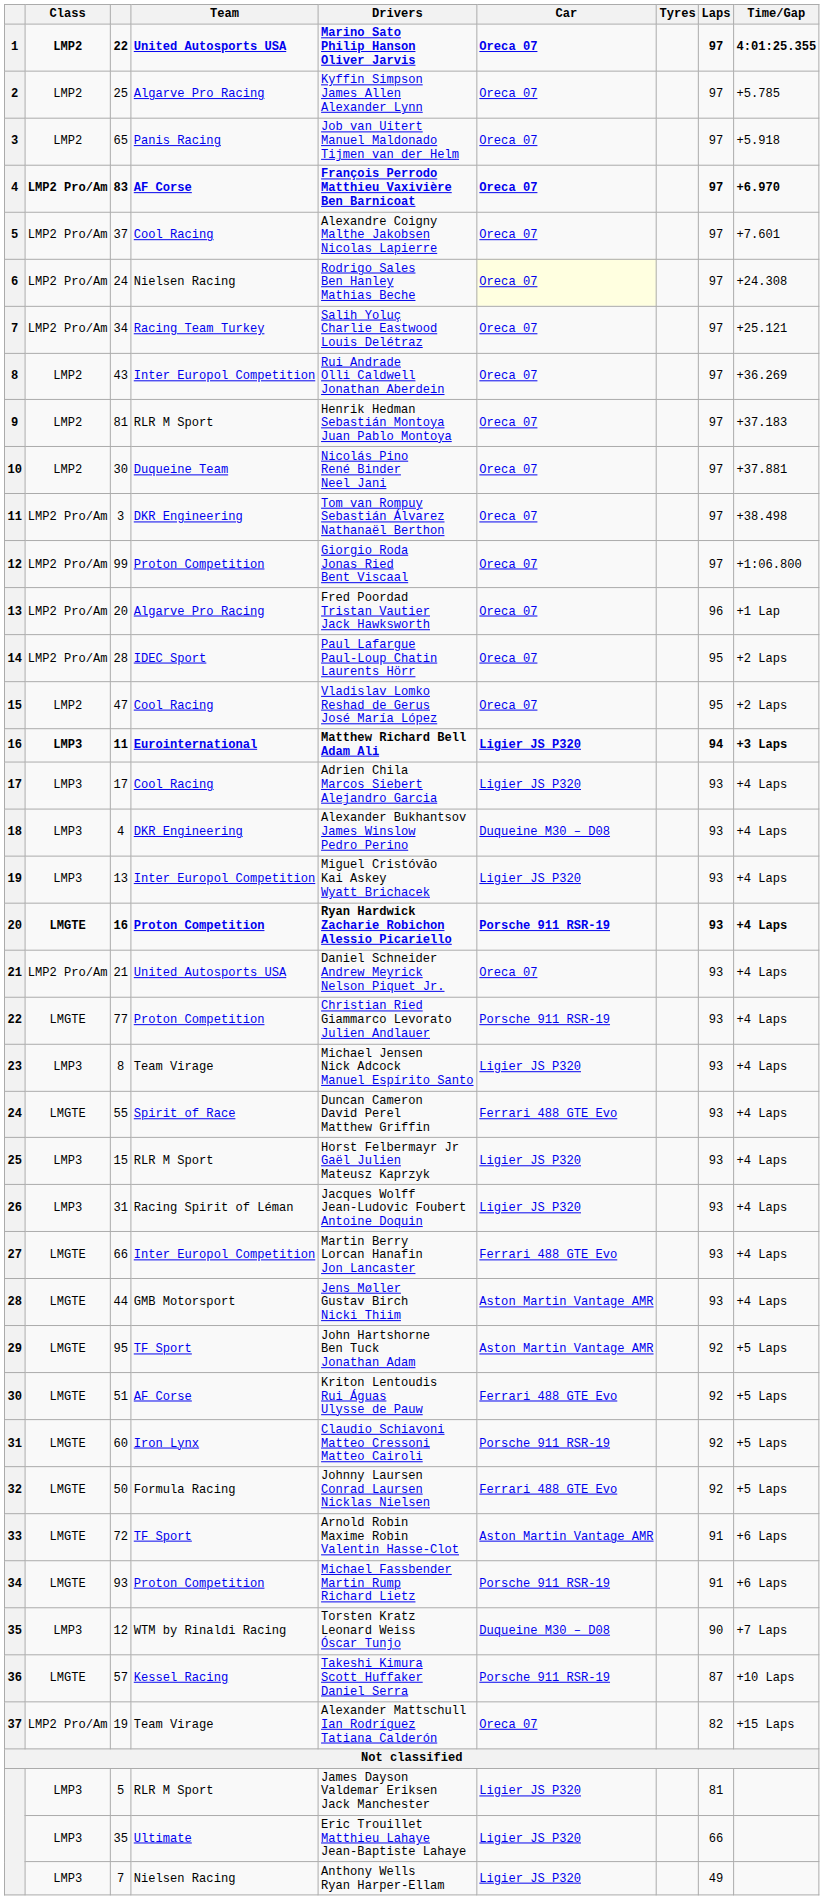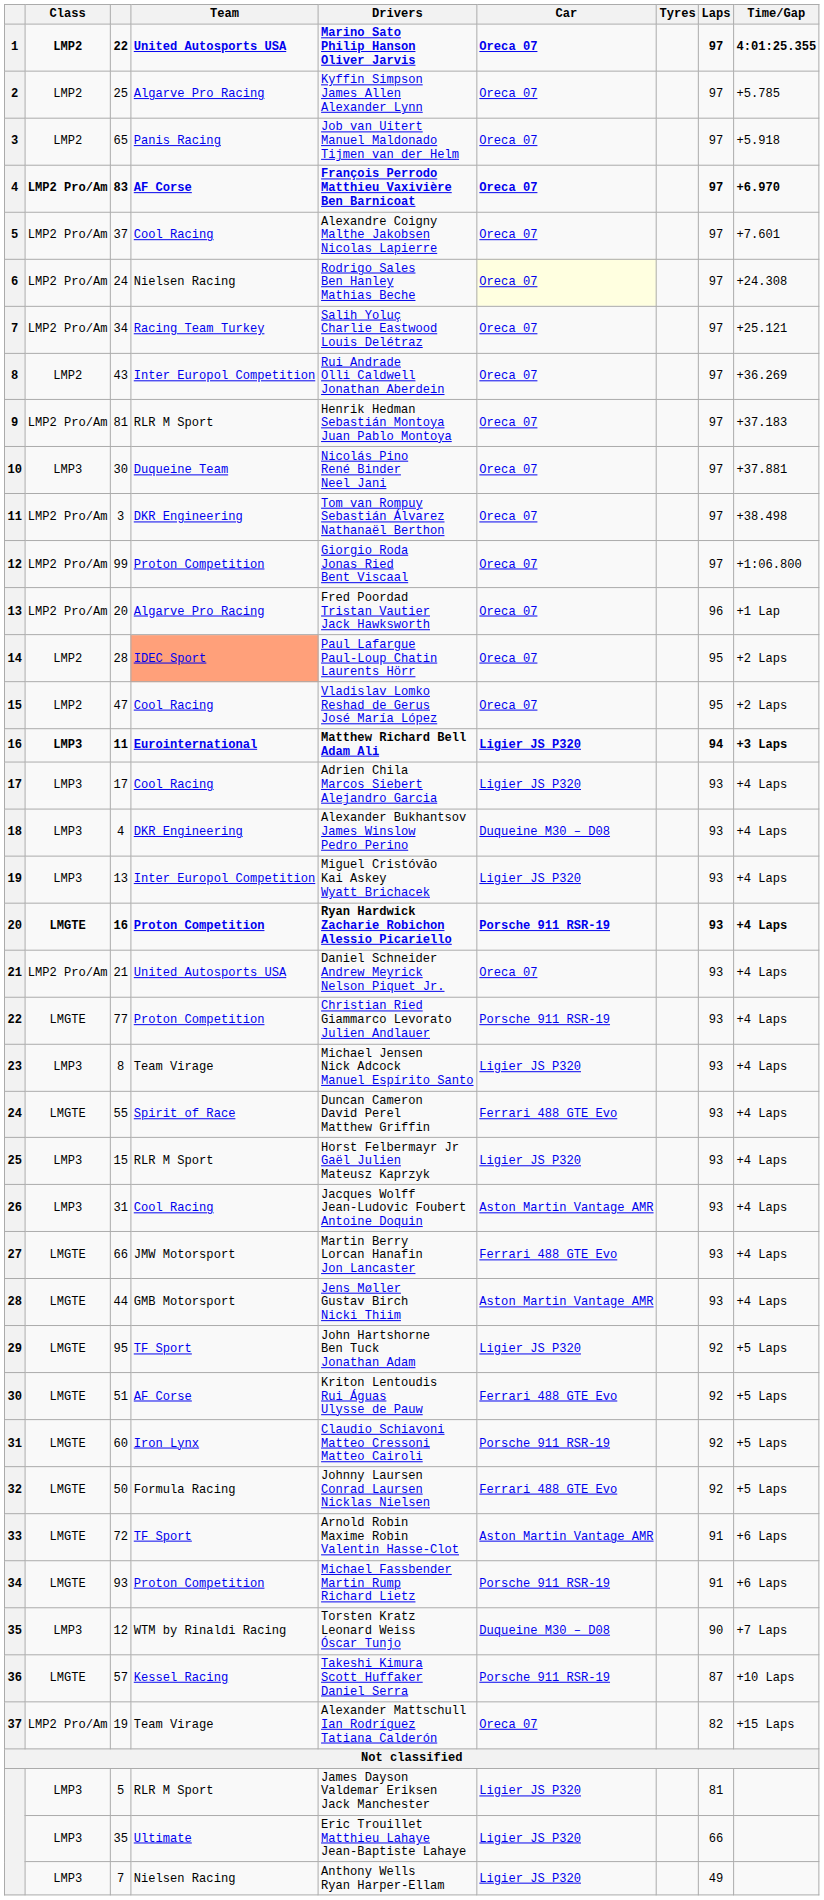(68, 424) LMP2 -> (68, 424) LMP2 Pro/Am
(68, 471) LMP2 -> (68, 471) LMP3
(68, 659) LMP2 Pro/Am -> (68, 659) LMP2
(170, 659) no background -> (170, 659) lightsalmon background
(214, 1209) Racing Spirit of Léman -> (174, 1209) Cool Racing
(530, 1209) Ligier JS P320 -> (566, 1209) Aston Martin Vantage AMR
(225, 1256) Inter Europol Competition -> (185, 1256) JMW Motorsport
(566, 1350) Aston Martin Vantage AMR -> (530, 1350) Ligier JS P320
